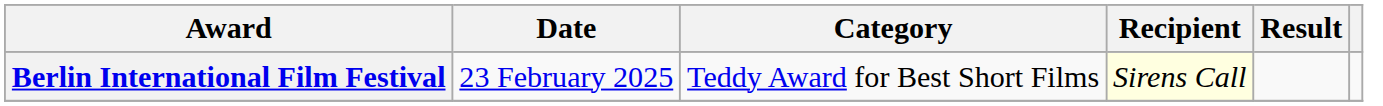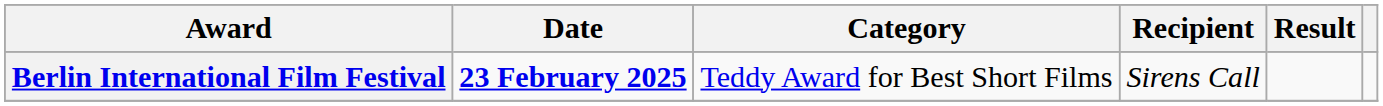(566, 76) normal -> (573, 76) bold
(1180, 76) lightyellow background -> (1193, 76) no background
